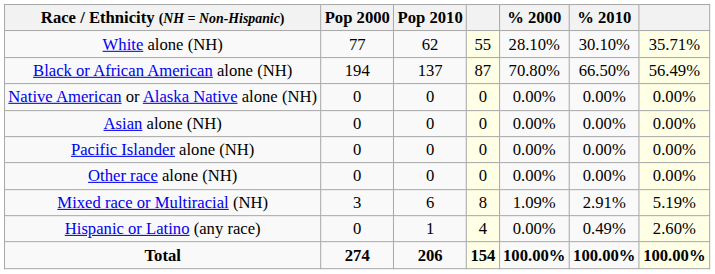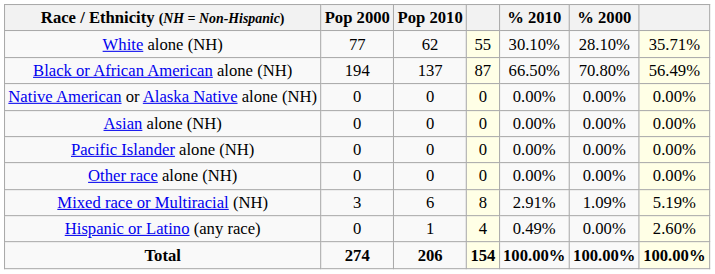columns swapped: (534, 17) <-> (604, 17)
